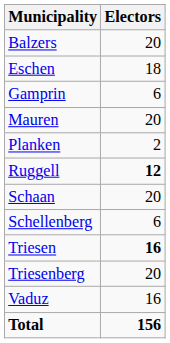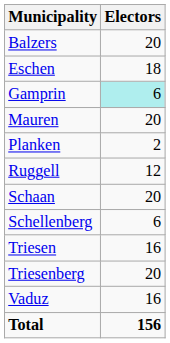(157, 94) no background -> (157, 94) paleturquoise background
(153, 171) bold -> (153, 171) normal
(153, 247) bold -> (153, 247) normal
